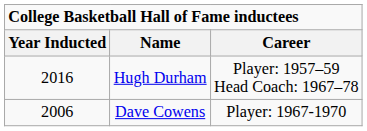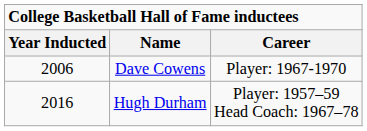rows swapped: (160, 112) <-> (160, 77)
